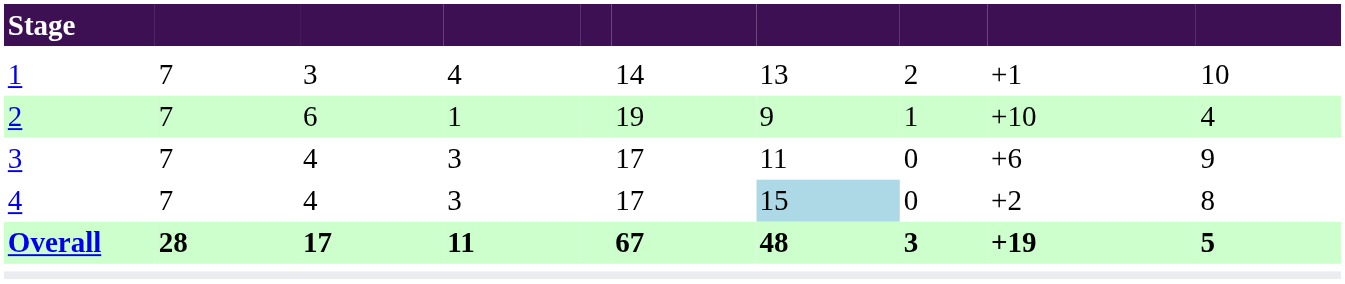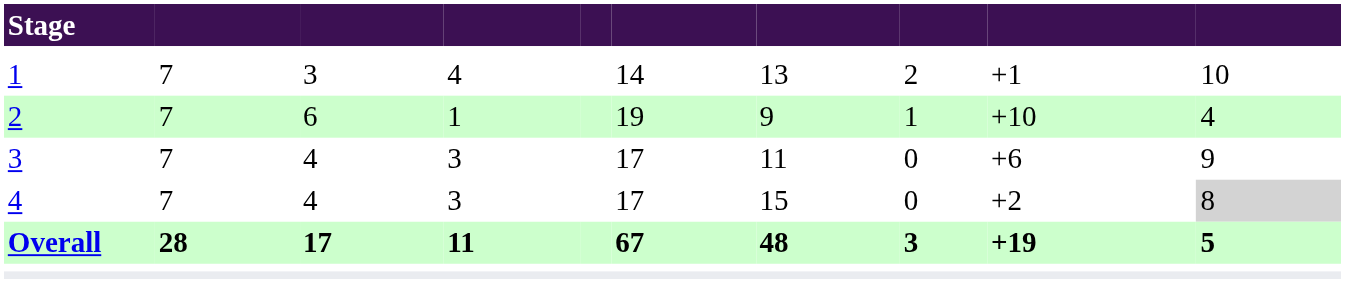(774, 200) lightblue background -> (774, 200) no background
(1208, 200) no background -> (1208, 200) lightgrey background
